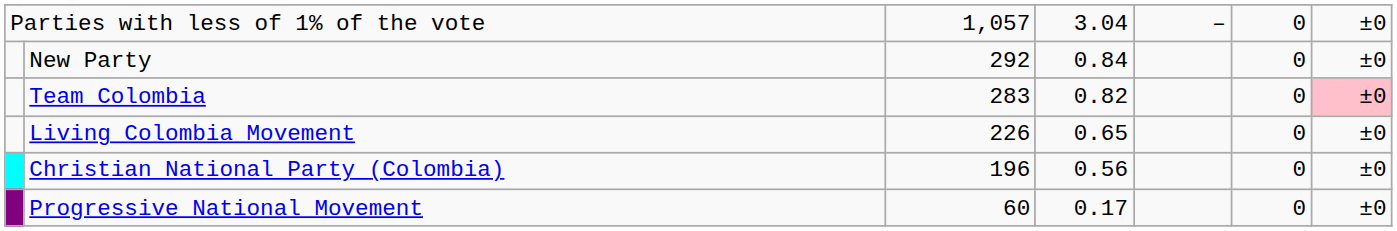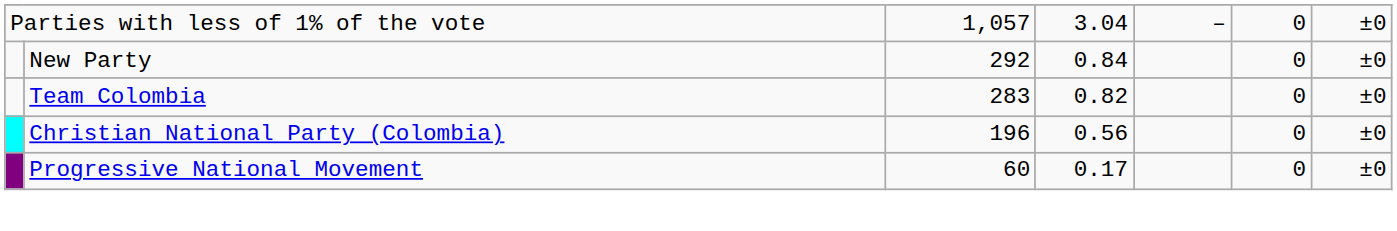(1373, 97) pink background -> (1373, 97) no background
- row: (192, 134)
